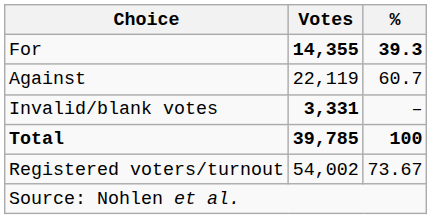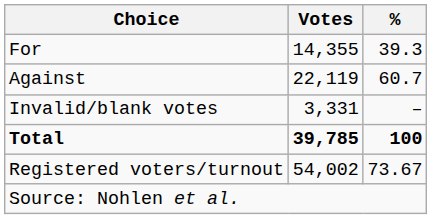(326, 50) bold -> (326, 50) normal
(401, 50) bold -> (401, 50) normal
(331, 109) bold -> (331, 109) normal
